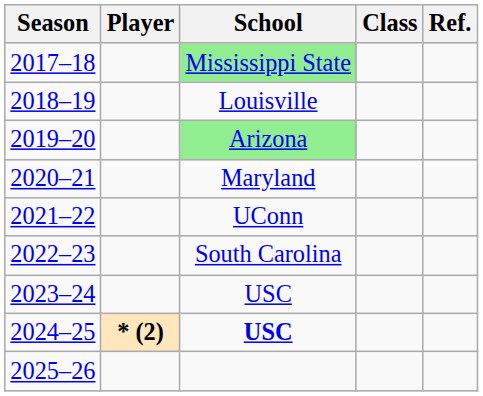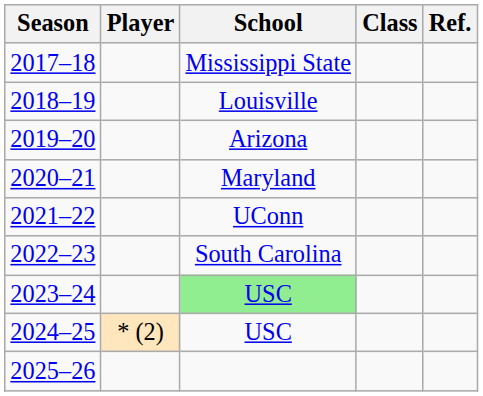(268, 62) lightgreen background -> (268, 62) no background
(268, 139) lightgreen background -> (268, 139) no background
(268, 293) no background -> (268, 293) lightgreen background
(140, 332) bold -> (140, 332) normal
(268, 332) bold -> (268, 332) normal
